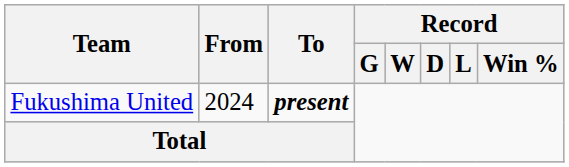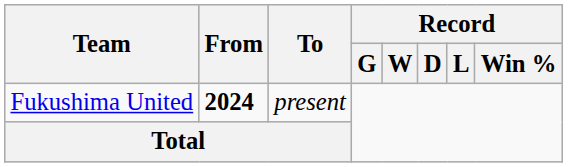(229, 102) normal -> (229, 102) bold
(311, 102) bold -> (310, 102) normal
